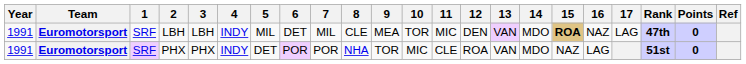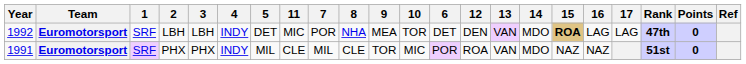columns swapped: (295, 14) <-> (446, 14)
(20, 32) 1991 -> (20, 32) 1992
(265, 32) MIL -> (265, 32) DET
(326, 32) MIL -> (323, 32) POR
(356, 32) CLE -> (354, 32) NHA
(598, 32) NAZ -> (598, 32) LAG
(265, 51) DET -> (265, 51) MIL
(326, 51) POR -> (323, 51) MIL
(356, 51) NHA -> (354, 51) CLE
(598, 51) LAG -> (598, 51) NAZ
